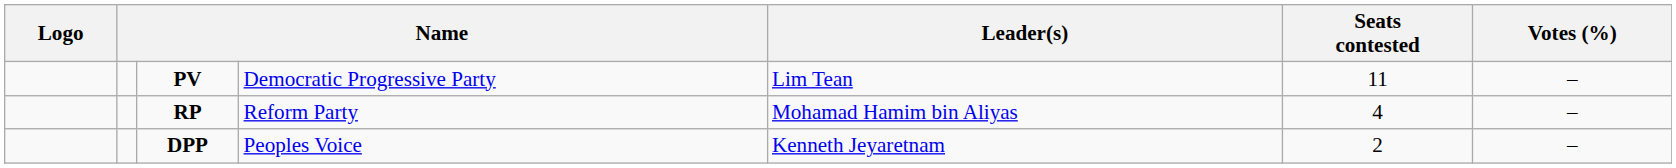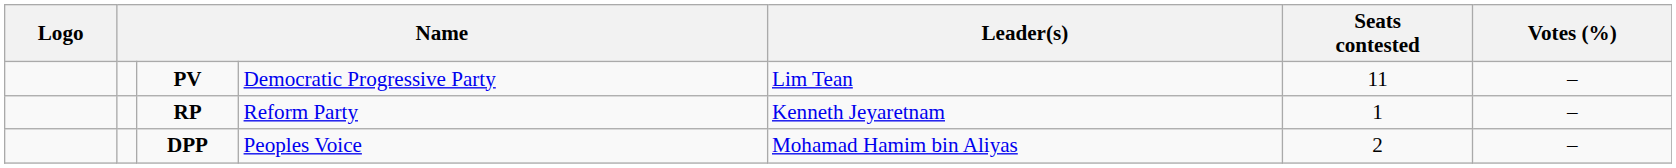(895, 111) Mohamad Hamim bin Aliyas -> (858, 111) Kenneth Jeyaretnam
(1378, 111) 4 -> (1378, 111) 1
(858, 145) Kenneth Jeyaretnam -> (895, 145) Mohamad Hamim bin Aliyas
